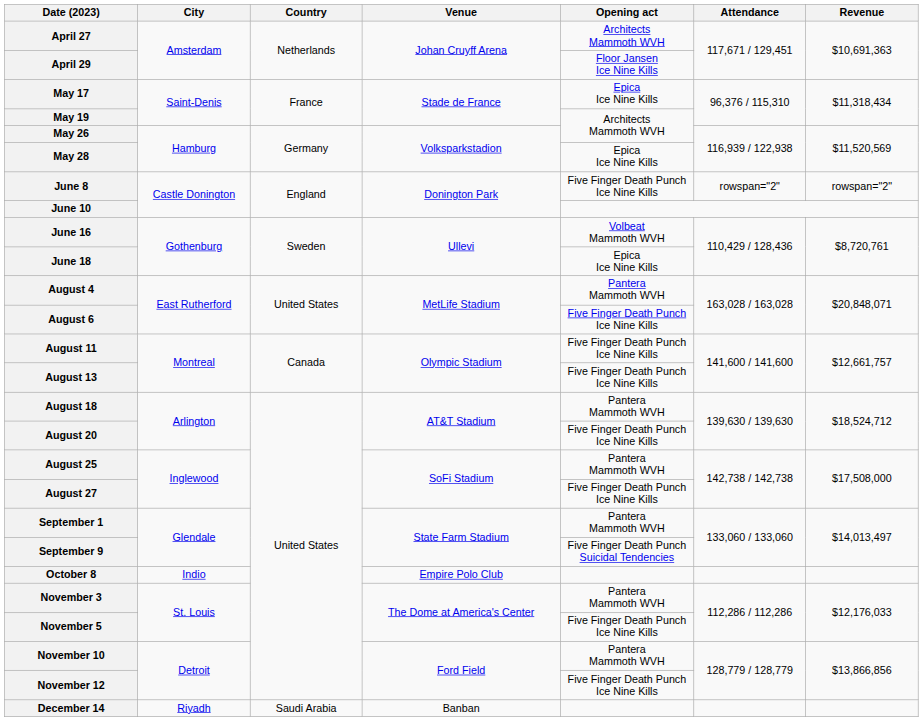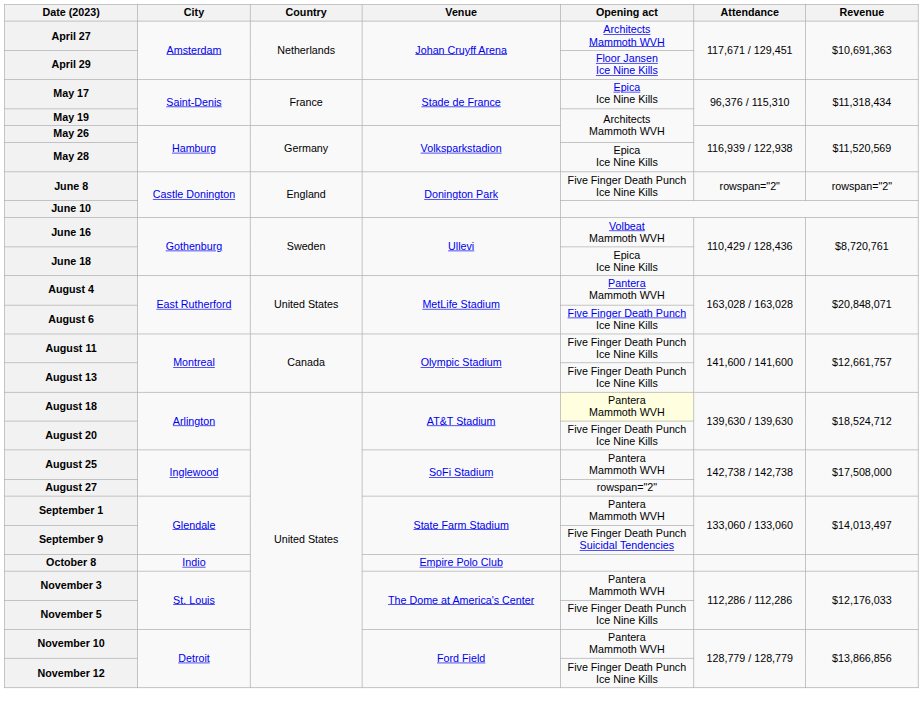(627, 406) no background -> (627, 406) lightyellow background
(627, 493) Five Finger Death Punch Ice Nine Kills -> (627, 487) rowspan="2"
- row: (71, 708)
